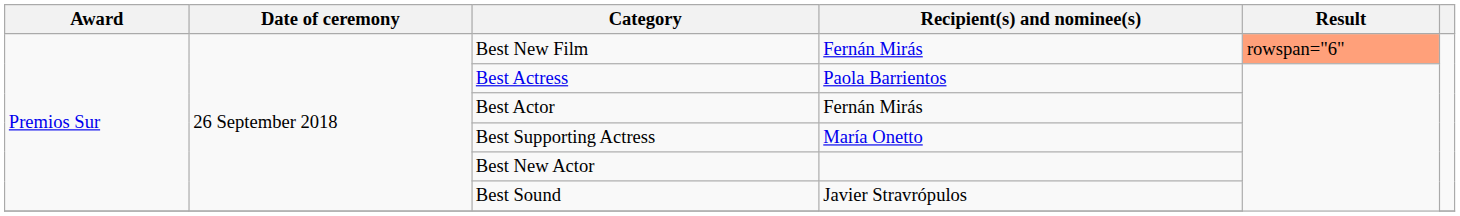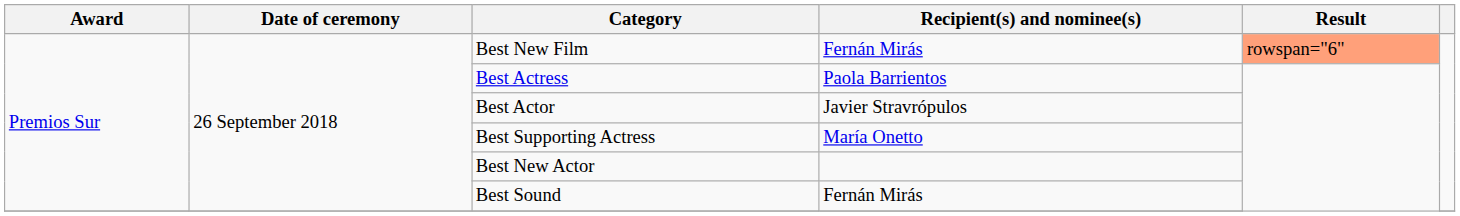(873, 107) Fernán Mirás -> (895, 107) Javier Stravrópulos
(895, 195) Javier Stravrópulos -> (873, 195) Fernán Mirás
